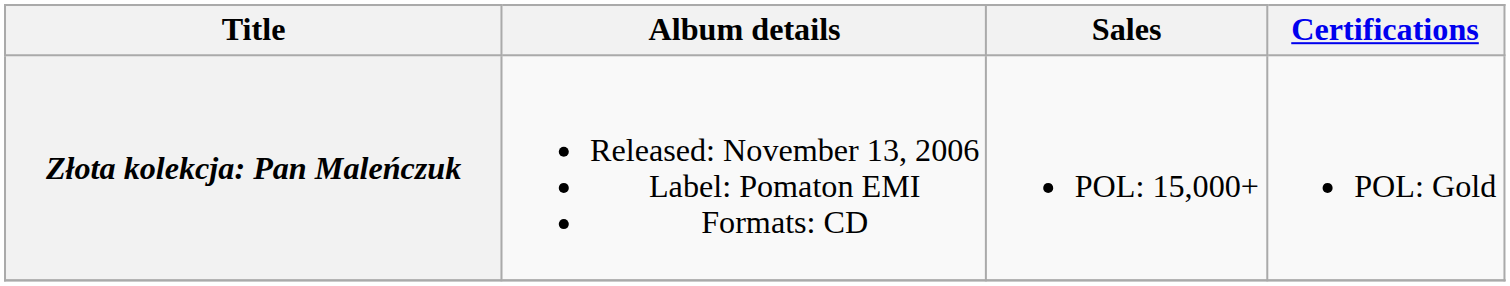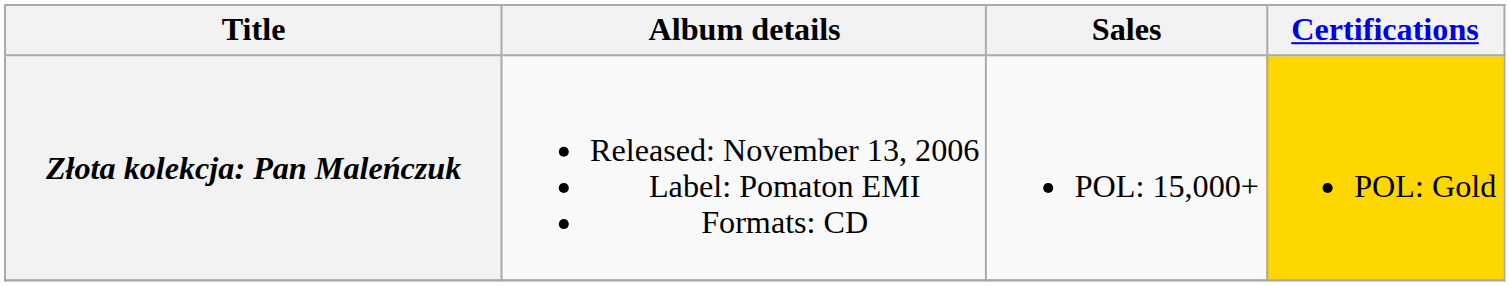(1385, 186) no background -> (1385, 186) gold background
